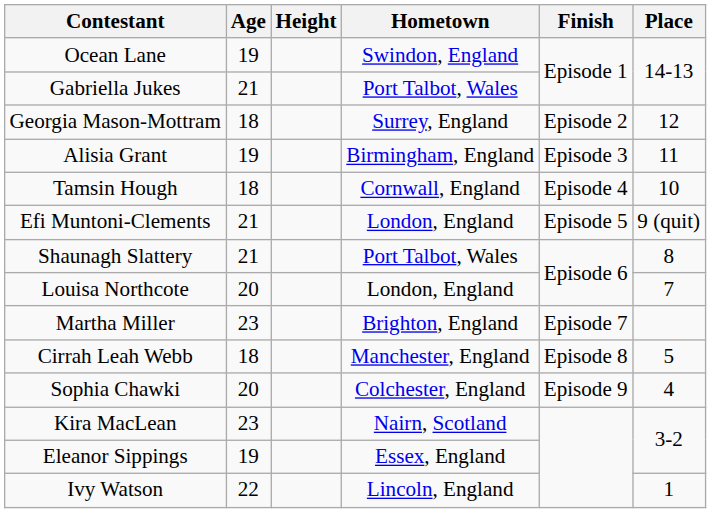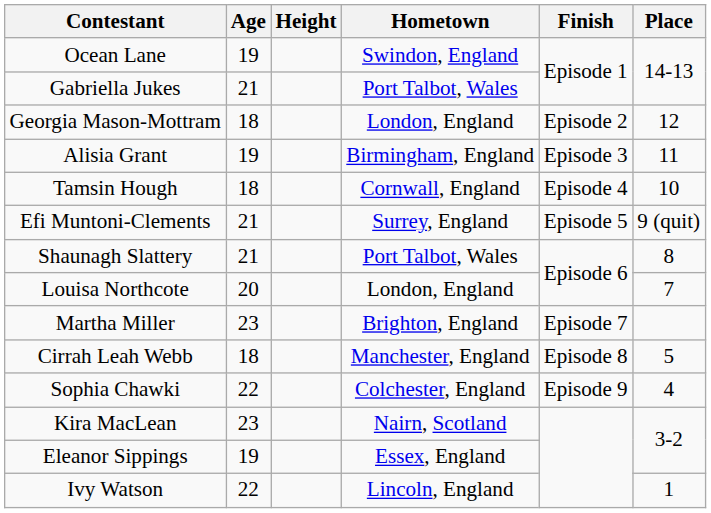(440, 121) Surrey, England -> (440, 121) London, England
(440, 222) London, England -> (440, 222) Surrey, England
(248, 389) 20 -> (248, 389) 22
